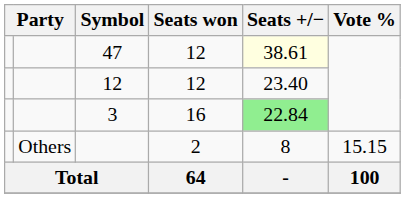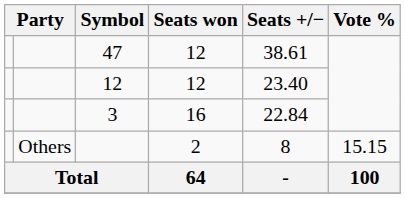(286, 51) lightyellow background -> (286, 51) no background
(286, 114) lightgreen background -> (286, 114) no background
